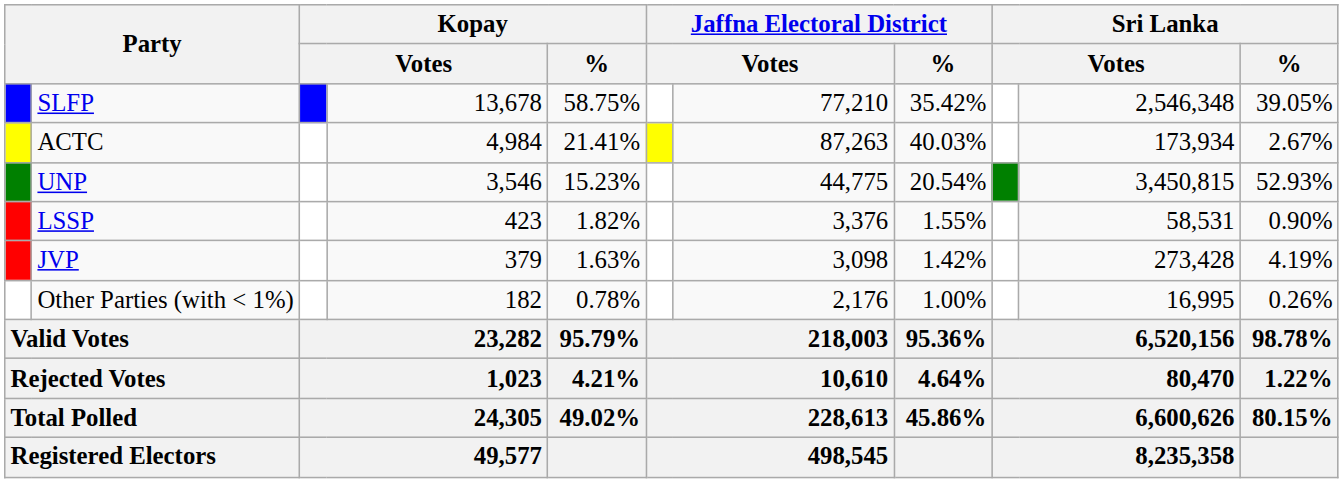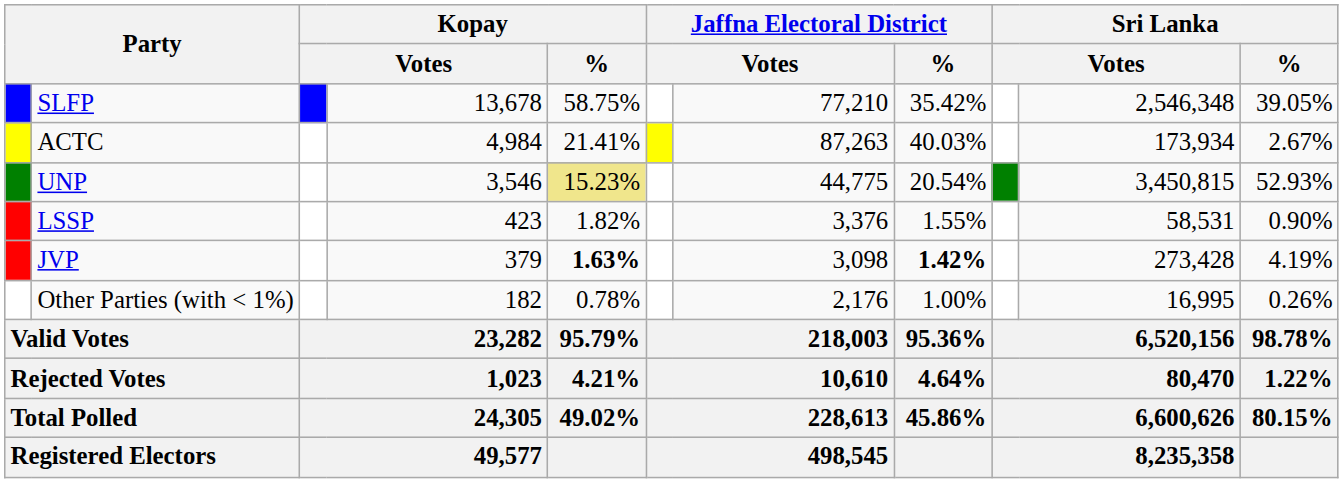(602, 181) no background -> (602, 181) khaki background
(608, 260) normal -> (606, 260) bold
(954, 260) normal -> (952, 260) bold
